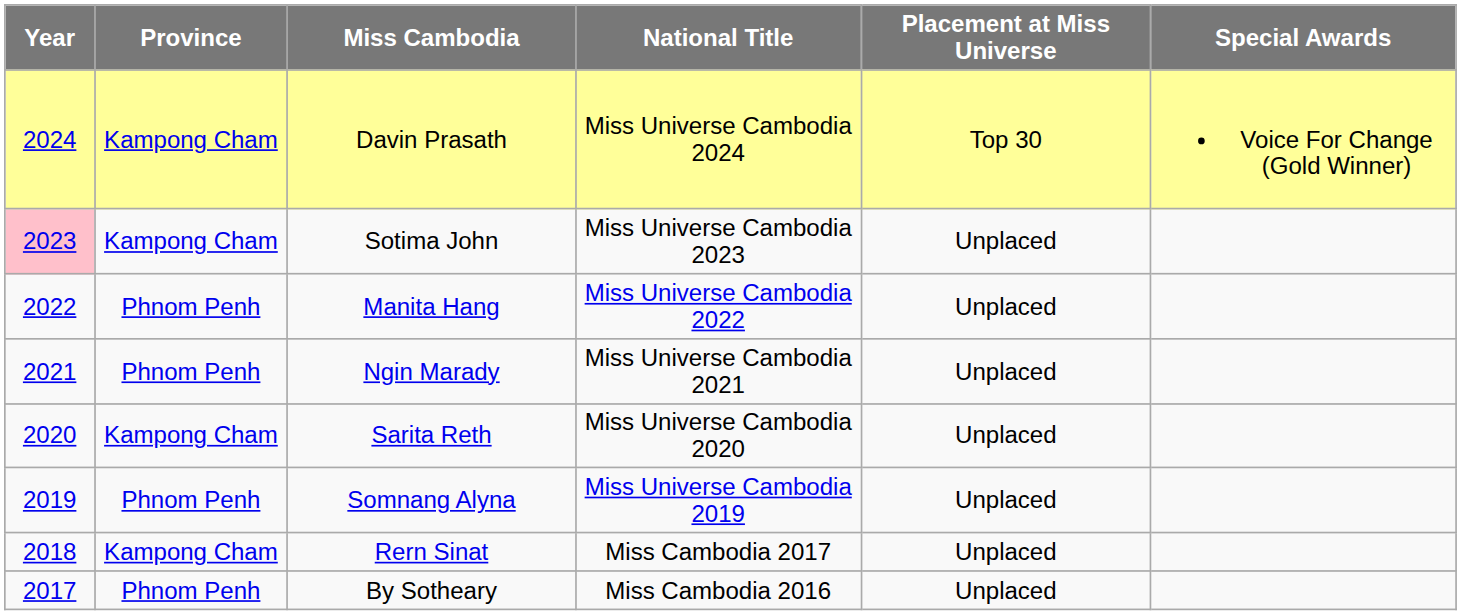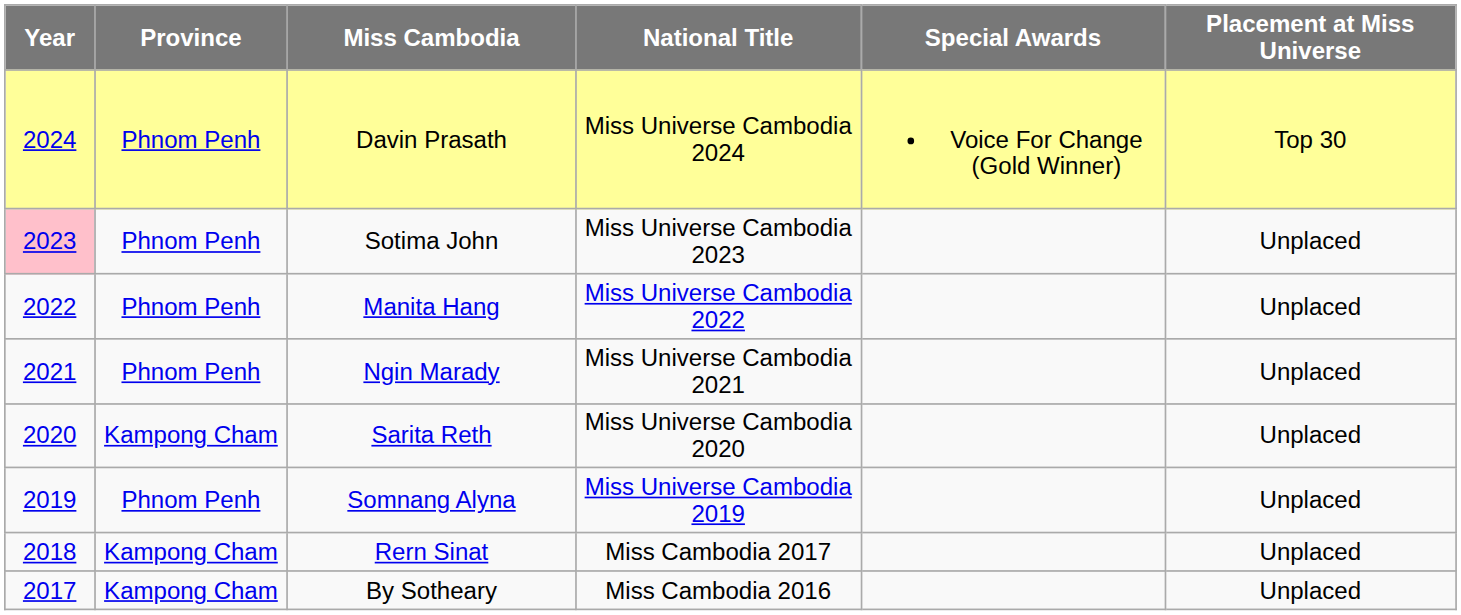columns swapped: (1006, 38) <-> (1303, 38)
(191, 140) Kampong Cham -> (191, 140) Phnom Penh
(191, 242) Kampong Cham -> (191, 242) Phnom Penh
(191, 590) Phnom Penh -> (191, 590) Kampong Cham
